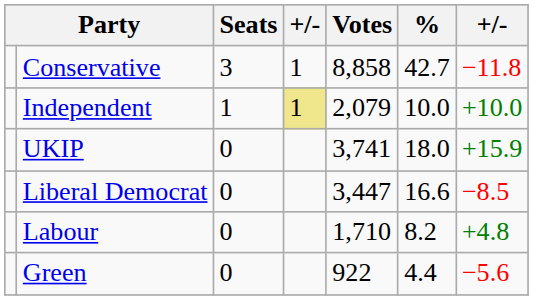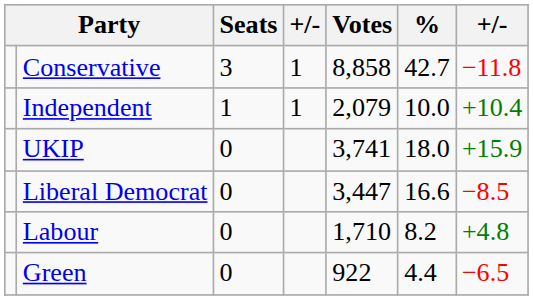(296, 107) khaki background -> (296, 107) no background
(492, 107) +10.0 -> (492, 107) +10.4
(486, 273) −5.6 -> (486, 273) −6.5
